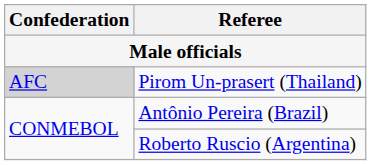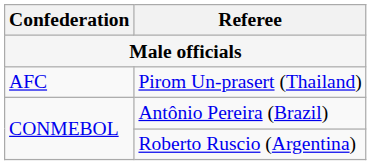(28, 81) lightgrey background -> (28, 81) no background
